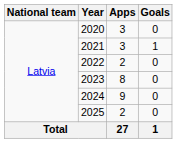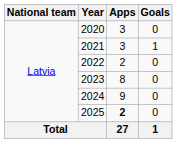(122, 113) normal -> (122, 113) bold
